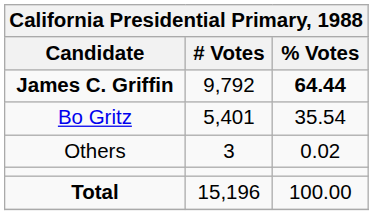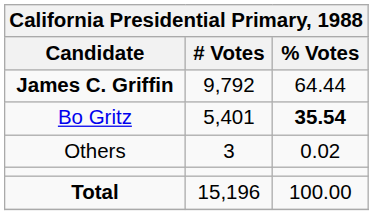(320, 85) bold -> (320, 85) normal
(320, 118) normal -> (320, 118) bold
